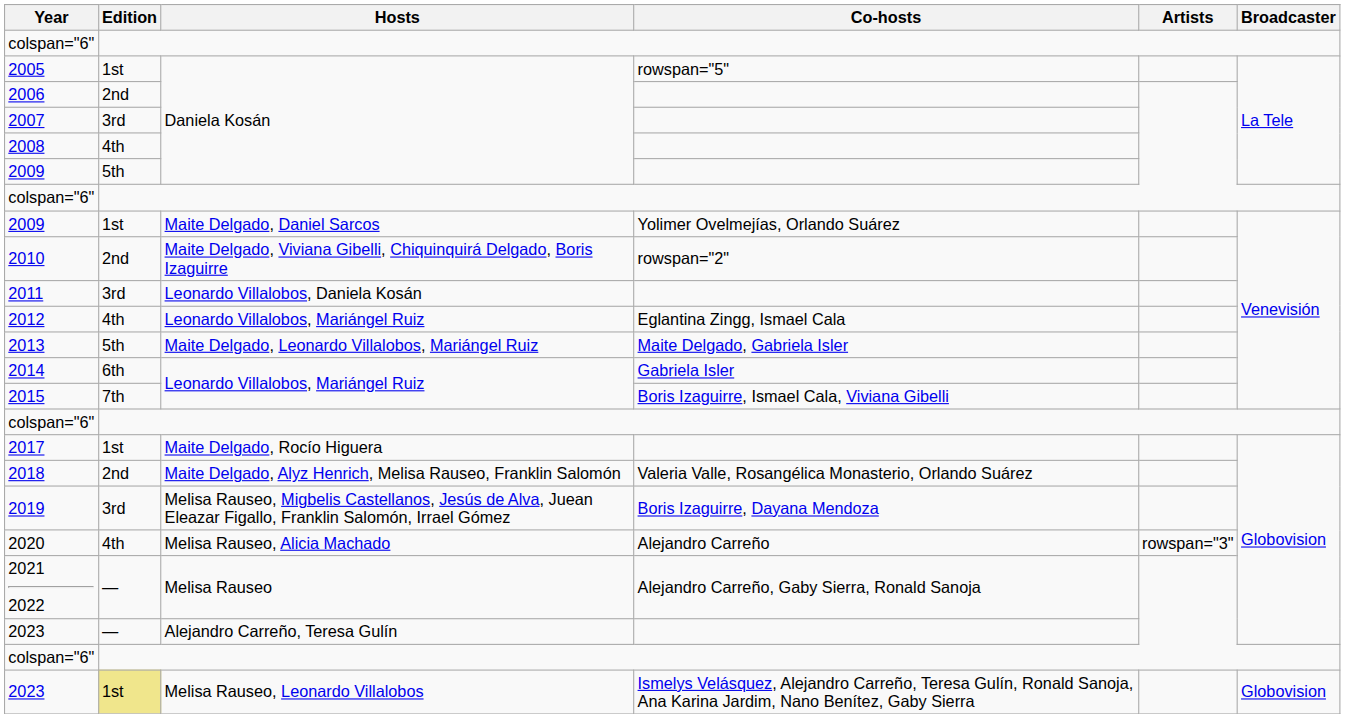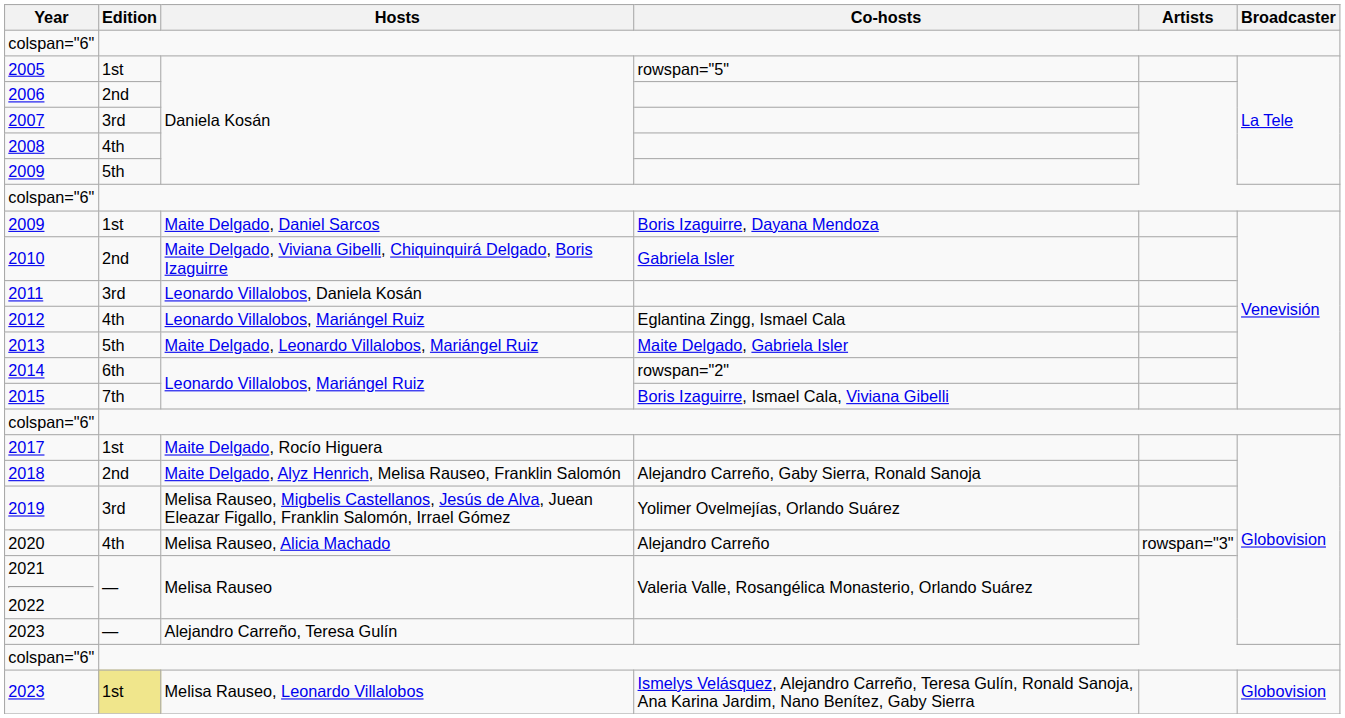(769, 224) Yolimer Ovelmejías, Orlando Suárez -> (758, 224) Boris Izaguirre, Dayana Mendoza
(683, 258) rowspan="2" -> (686, 258) Gabriela Isler
(686, 370) Gabriela Isler -> (683, 370) rowspan="2"
(835, 473) Valeria Valle, Rosangélica Monasterio, Orlando Suárez -> (809, 473) Alejandro Carreño, Gaby Sierra, Ronald Sanoja
(758, 508) Boris Izaguirre, Dayana Mendoza -> (769, 508) Yolimer Ovelmejías, Orlando Suárez
(809, 587) Alejandro Carreño, Gaby Sierra, Ronald Sanoja -> (835, 587) Valeria Valle, Rosangélica Monasterio, Orlando Suárez
